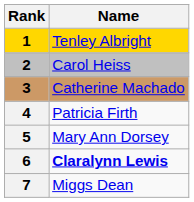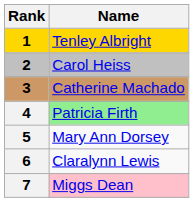(95, 112) no background -> (95, 112) lightgreen background
(110, 161) bold -> (106, 161) normal
(93, 185) no background -> (93, 185) pink background
